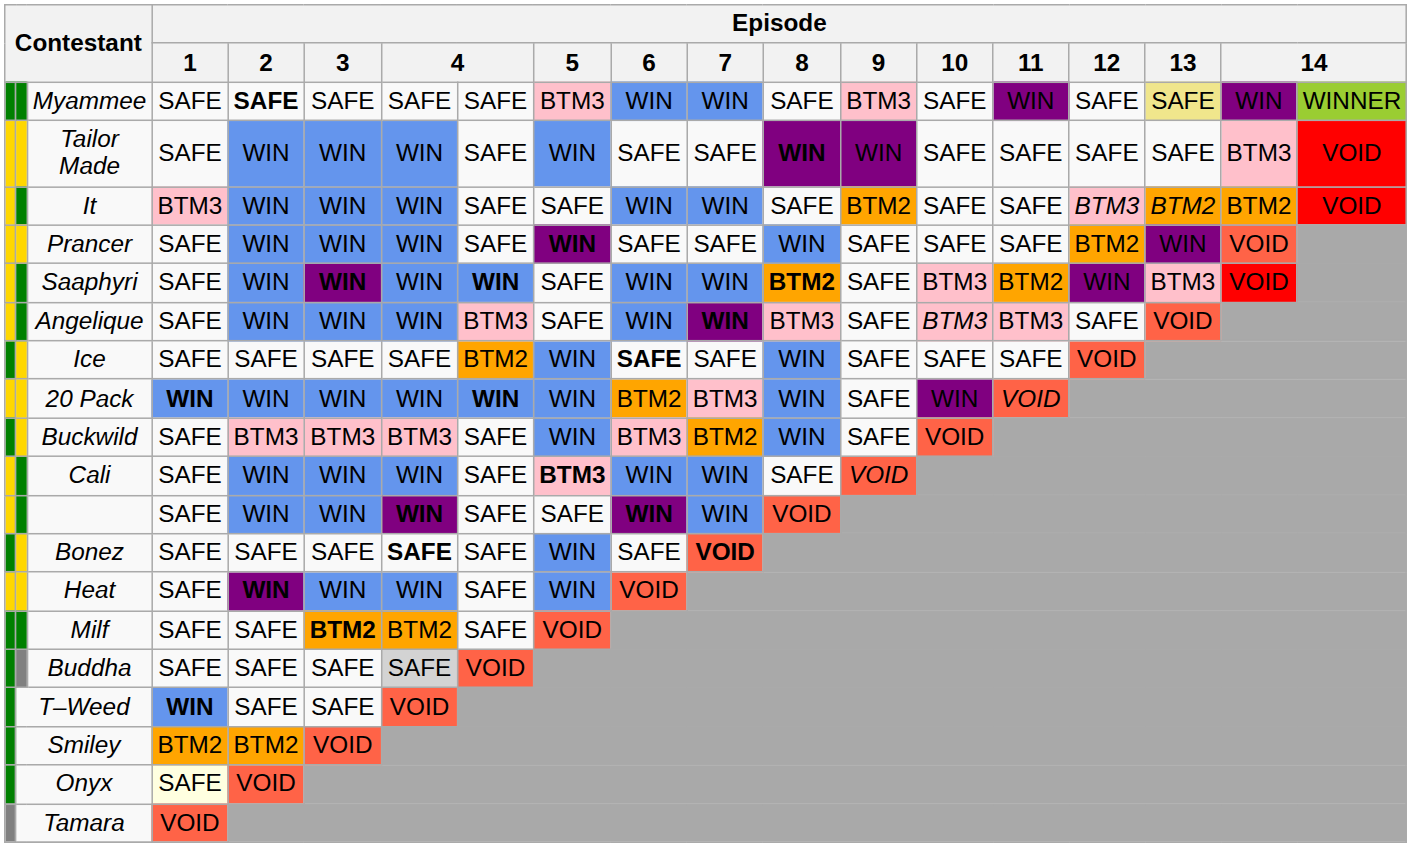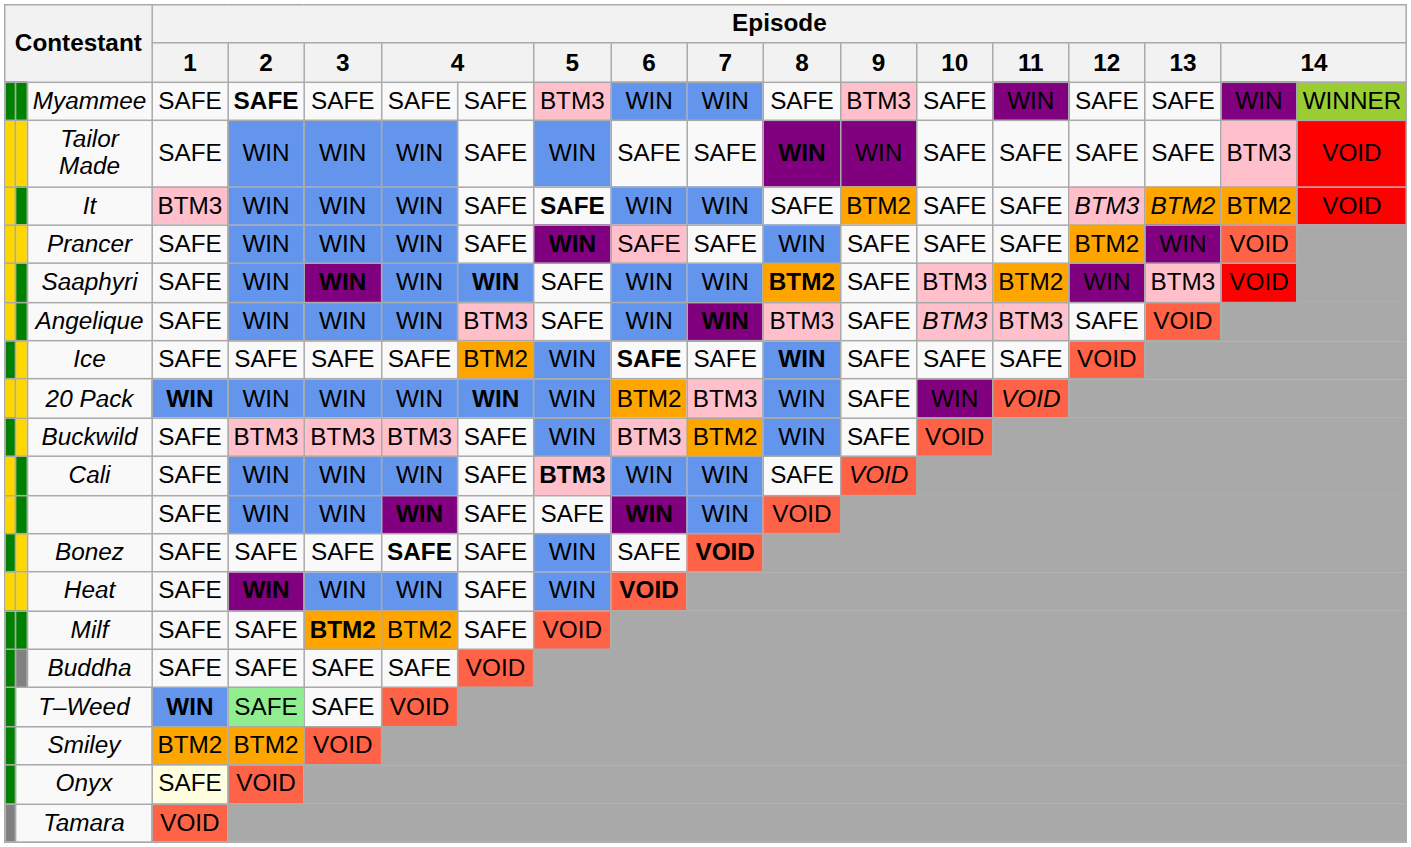(1183, 100) khaki background -> (1183, 100) no background
(572, 205) normal -> (572, 205) bold
(649, 243) no background -> (649, 243) pink background
(802, 359) normal -> (802, 359) bold
(649, 591) normal -> (649, 591) bold
(420, 668) lightgrey background -> (420, 668) no background
(266, 706) no background -> (266, 706) lightgreen background
